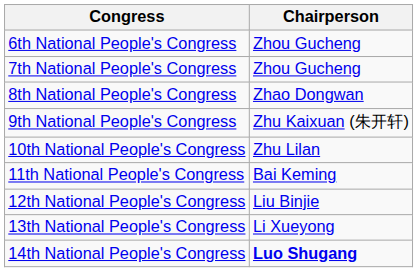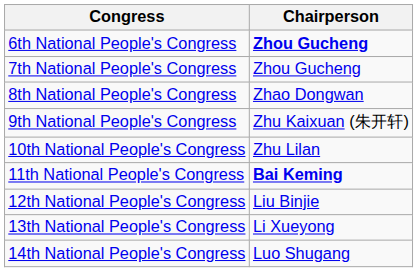(307, 43) normal -> (311, 43) bold
(295, 175) normal -> (298, 175) bold
(305, 253) bold -> (302, 253) normal
